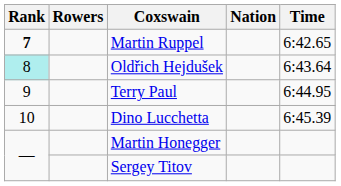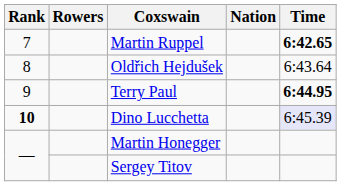(27, 42) bold -> (27, 42) normal
(307, 42) normal -> (308, 42) bold
(27, 67) paleturquoise background -> (27, 67) no background
(307, 92) normal -> (308, 92) bold
(27, 117) normal -> (27, 117) bold
(307, 117) no background -> (308, 117) lavender background
